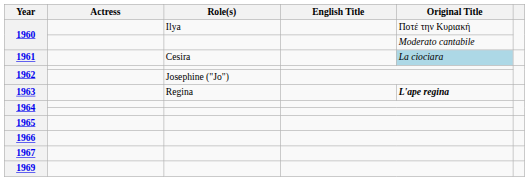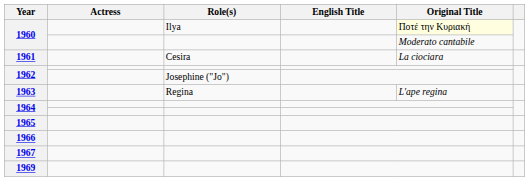(434, 27) no background -> (434, 27) lightyellow background
(421, 57) lightblue background -> (421, 57) no background
(424, 92) bold -> (423, 92) normal
